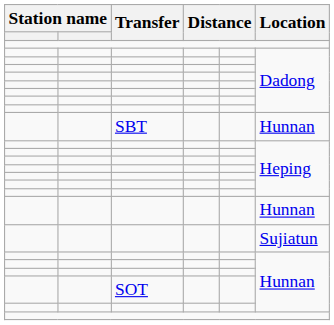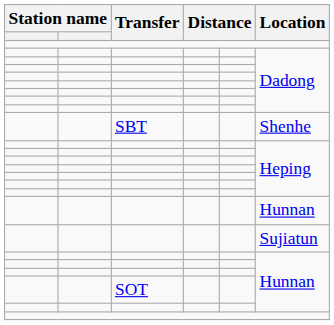(287, 126) Hunnan -> (285, 126) Shenhe
